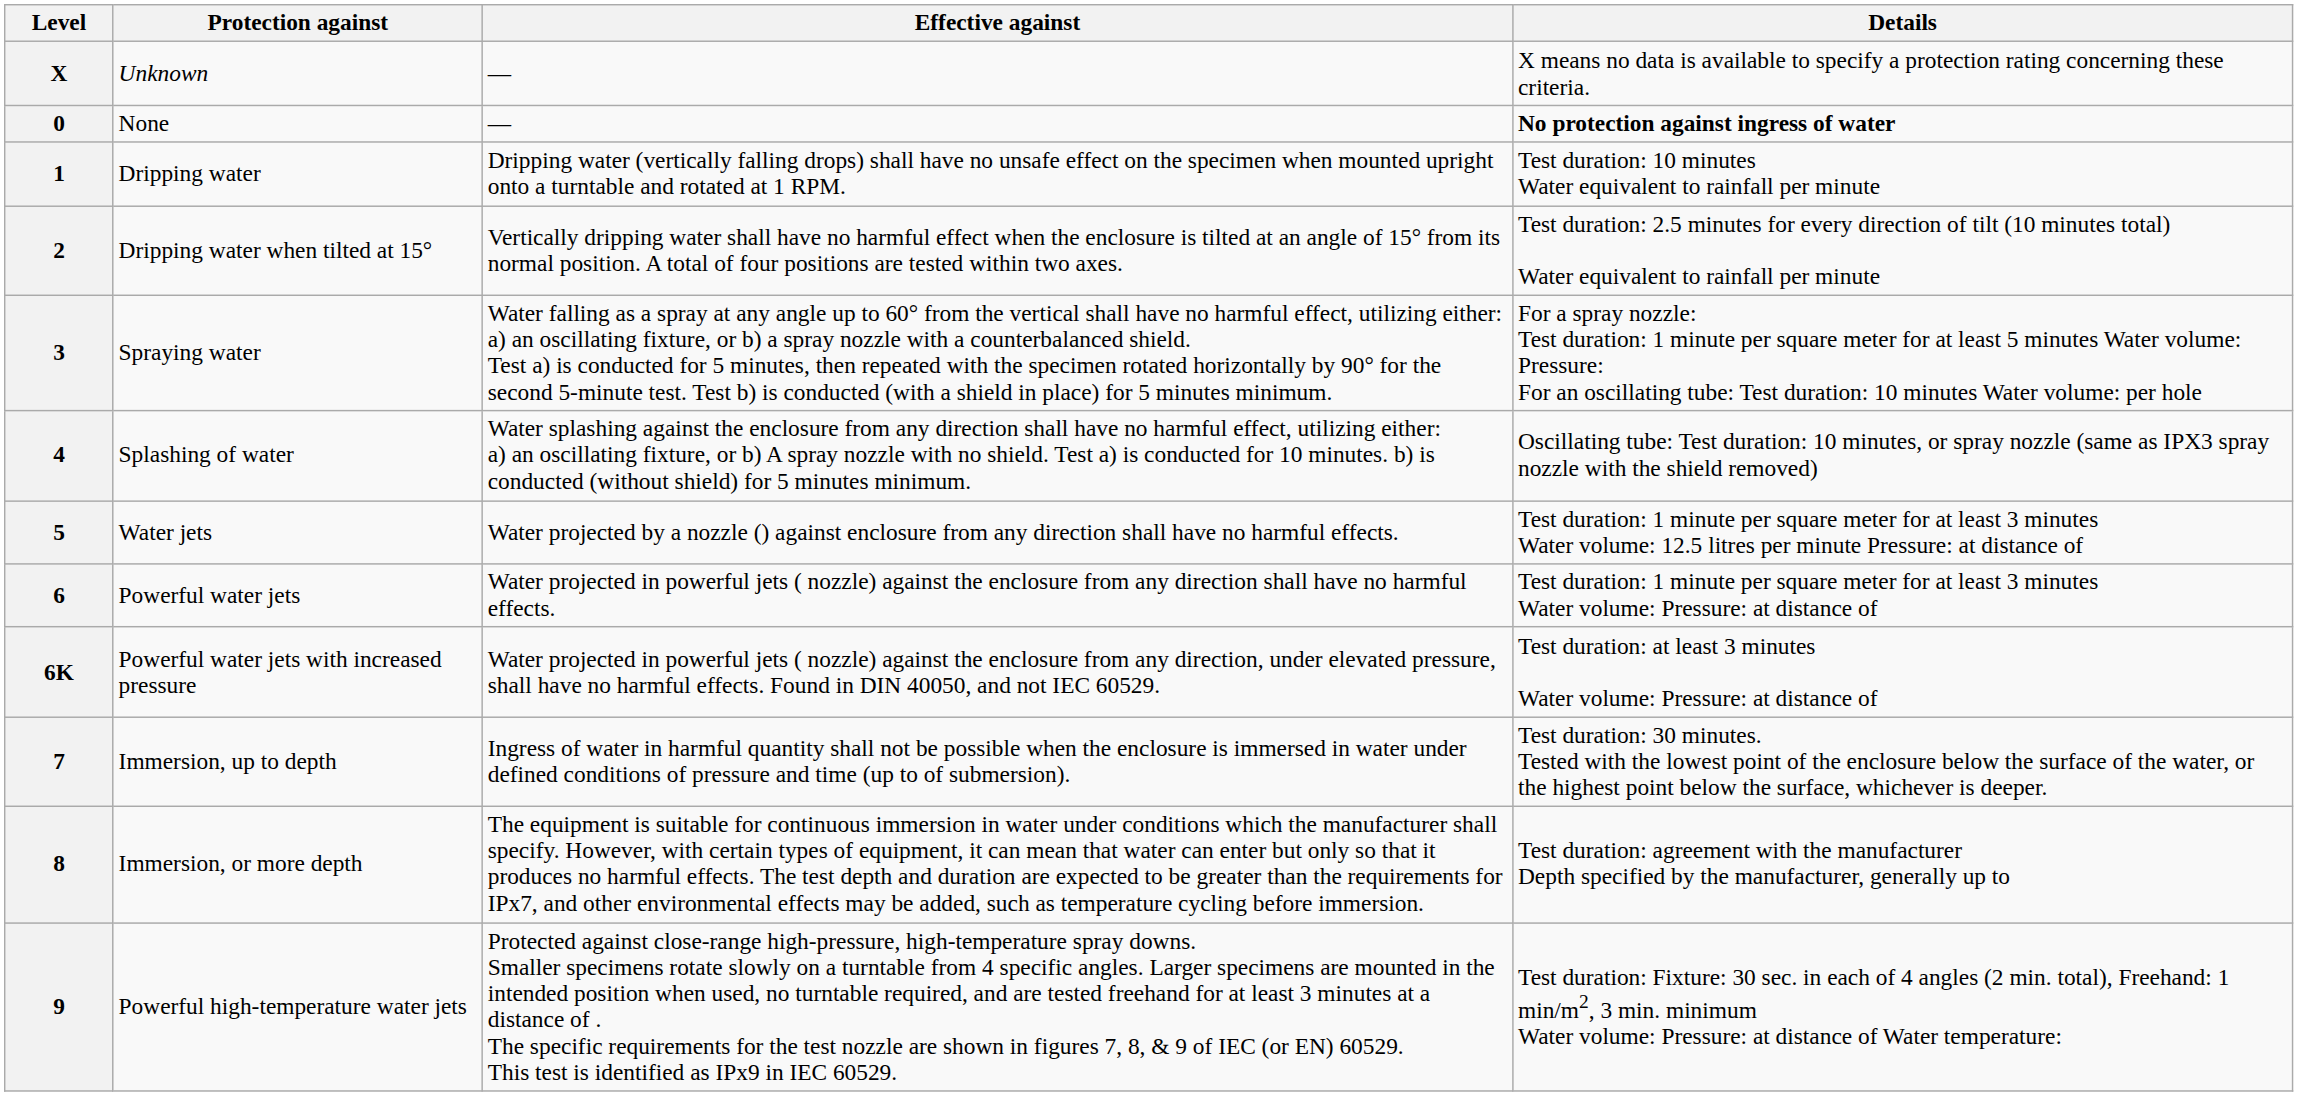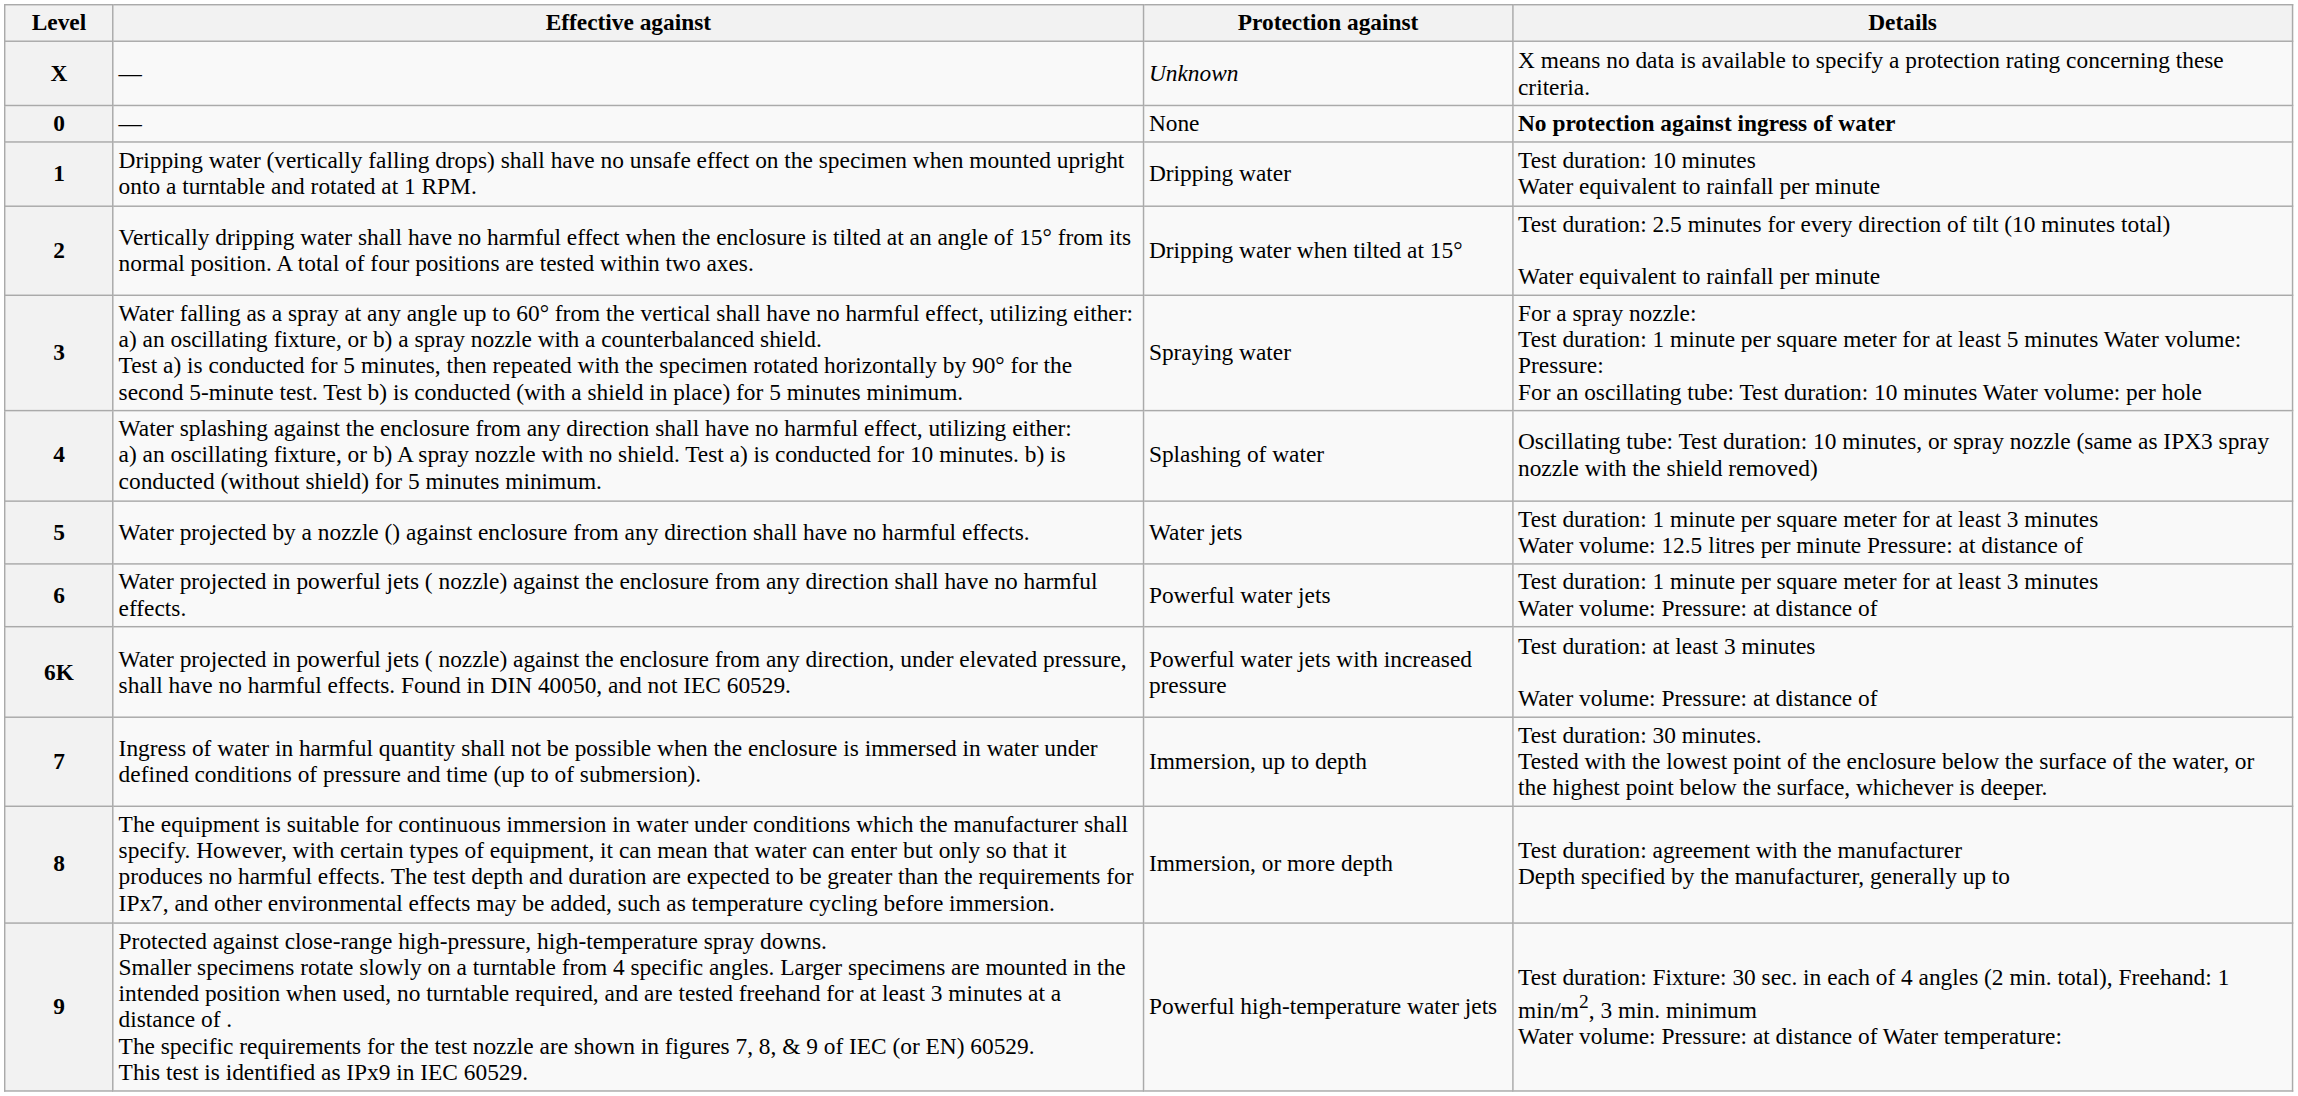columns swapped: (298, 23) <-> (997, 23)
